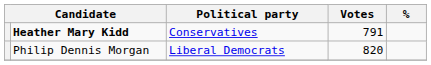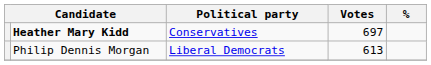(373, 32) 791 -> (373, 32) 697
(373, 51) 820 -> (373, 51) 613
